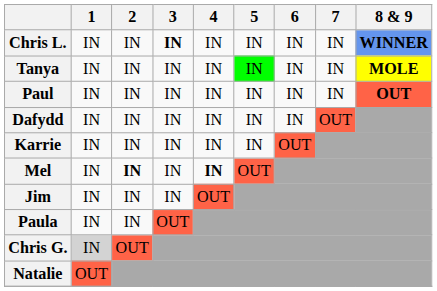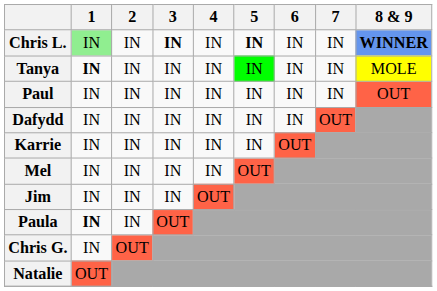(92, 42) no background -> (92, 42) lightgreen background
(254, 42) normal -> (254, 42) bold
(92, 68) normal -> (92, 68) bold
(394, 68) bold -> (394, 68) normal
(394, 94) bold -> (394, 94) normal
(132, 171) bold -> (132, 171) normal
(214, 171) bold -> (214, 171) normal
(92, 222) normal -> (92, 222) bold
(92, 247) lightgrey background -> (92, 247) no background
